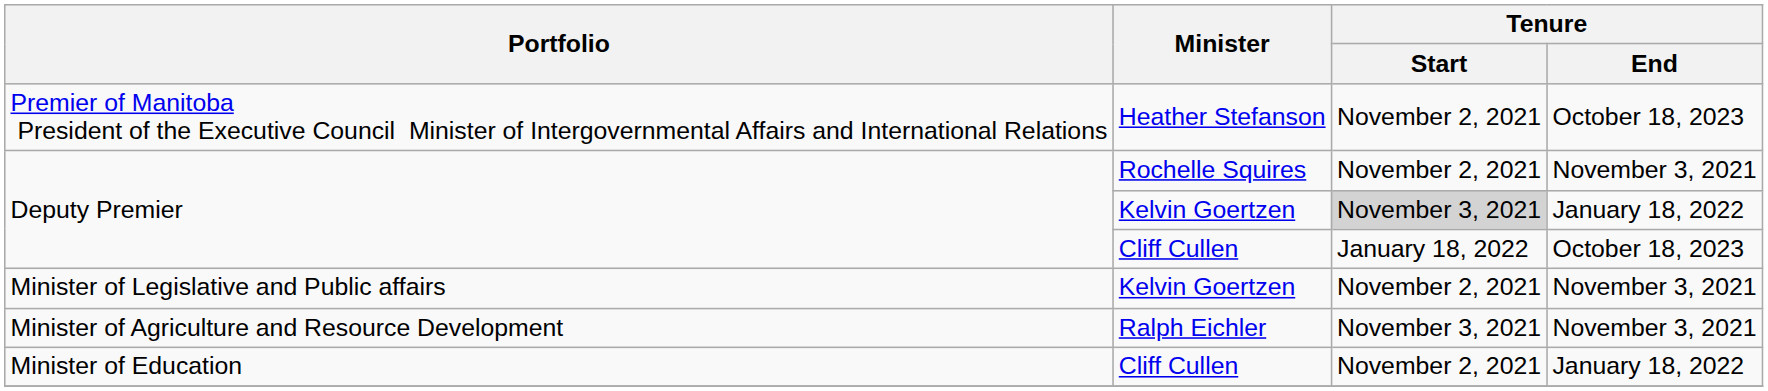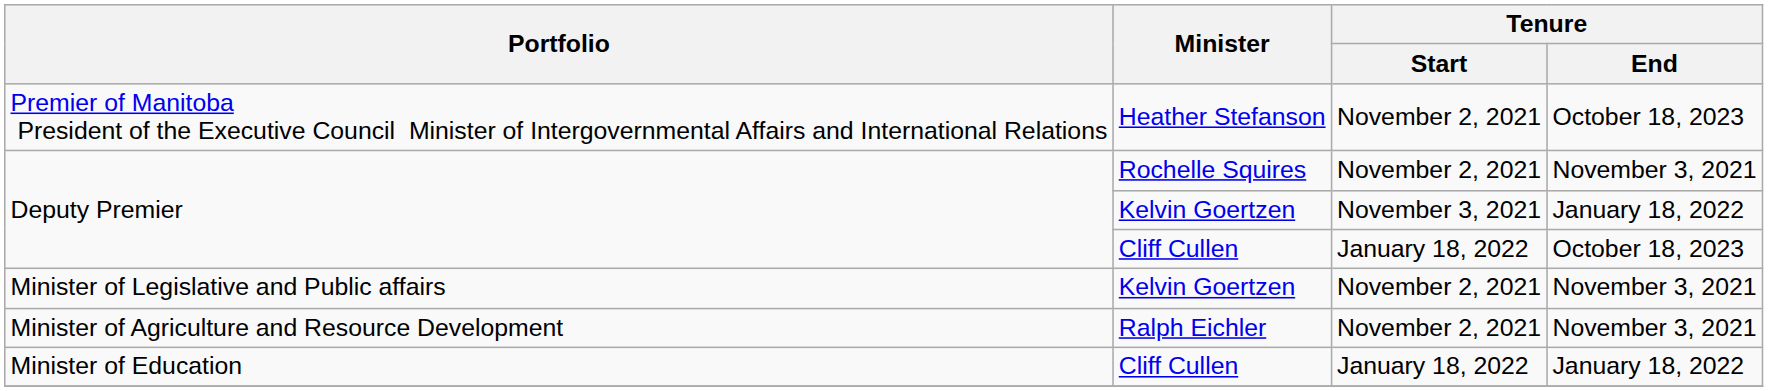(1439, 209) lightgrey background -> (1439, 209) no background
(1439, 327) November 3, 2021 -> (1439, 327) November 2, 2021
(1439, 366) November 2, 2021 -> (1433, 366) January 18, 2022
